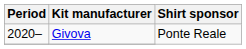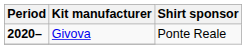(25, 34) normal -> (25, 34) bold
